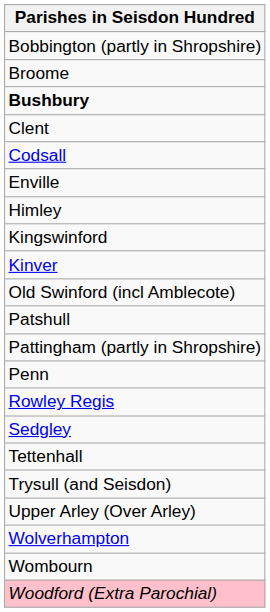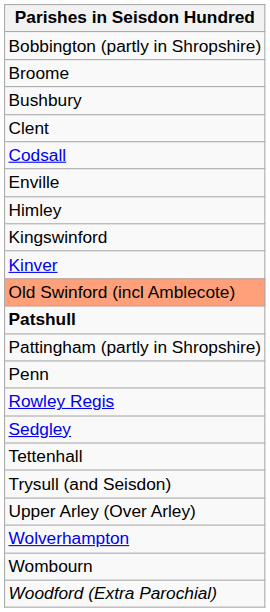(49, 100) bold -> (45, 100) normal
(122, 292) no background -> (122, 292) lightsalmon background
(39, 319) normal -> (42, 319) bold
(113, 593) pink background -> (113, 593) no background
